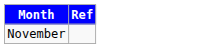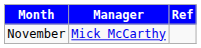+ column: (119, 14)
